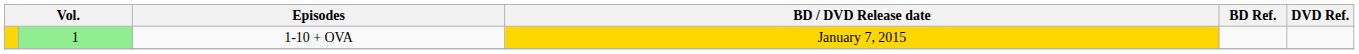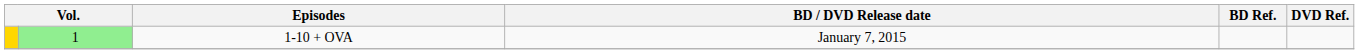(862, 37) gold background -> (862, 37) no background
